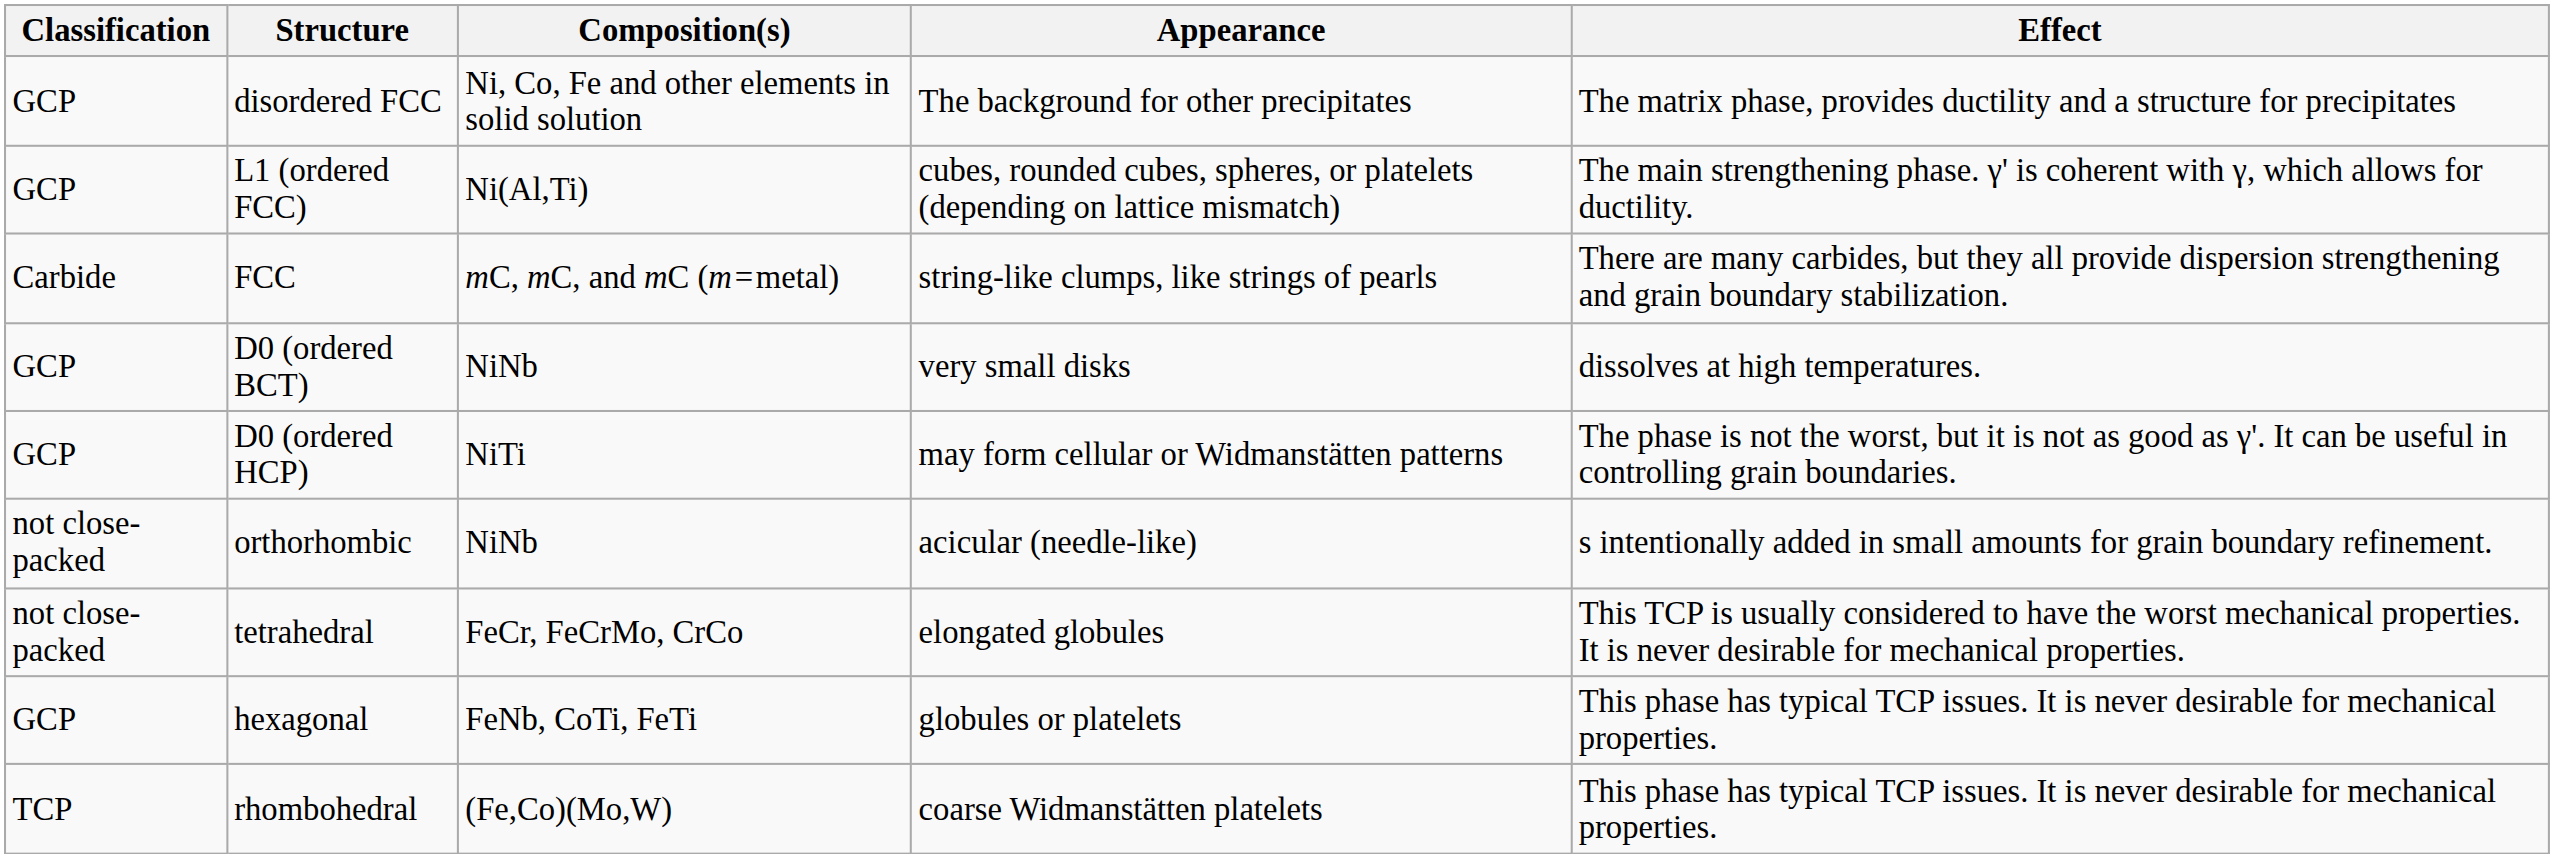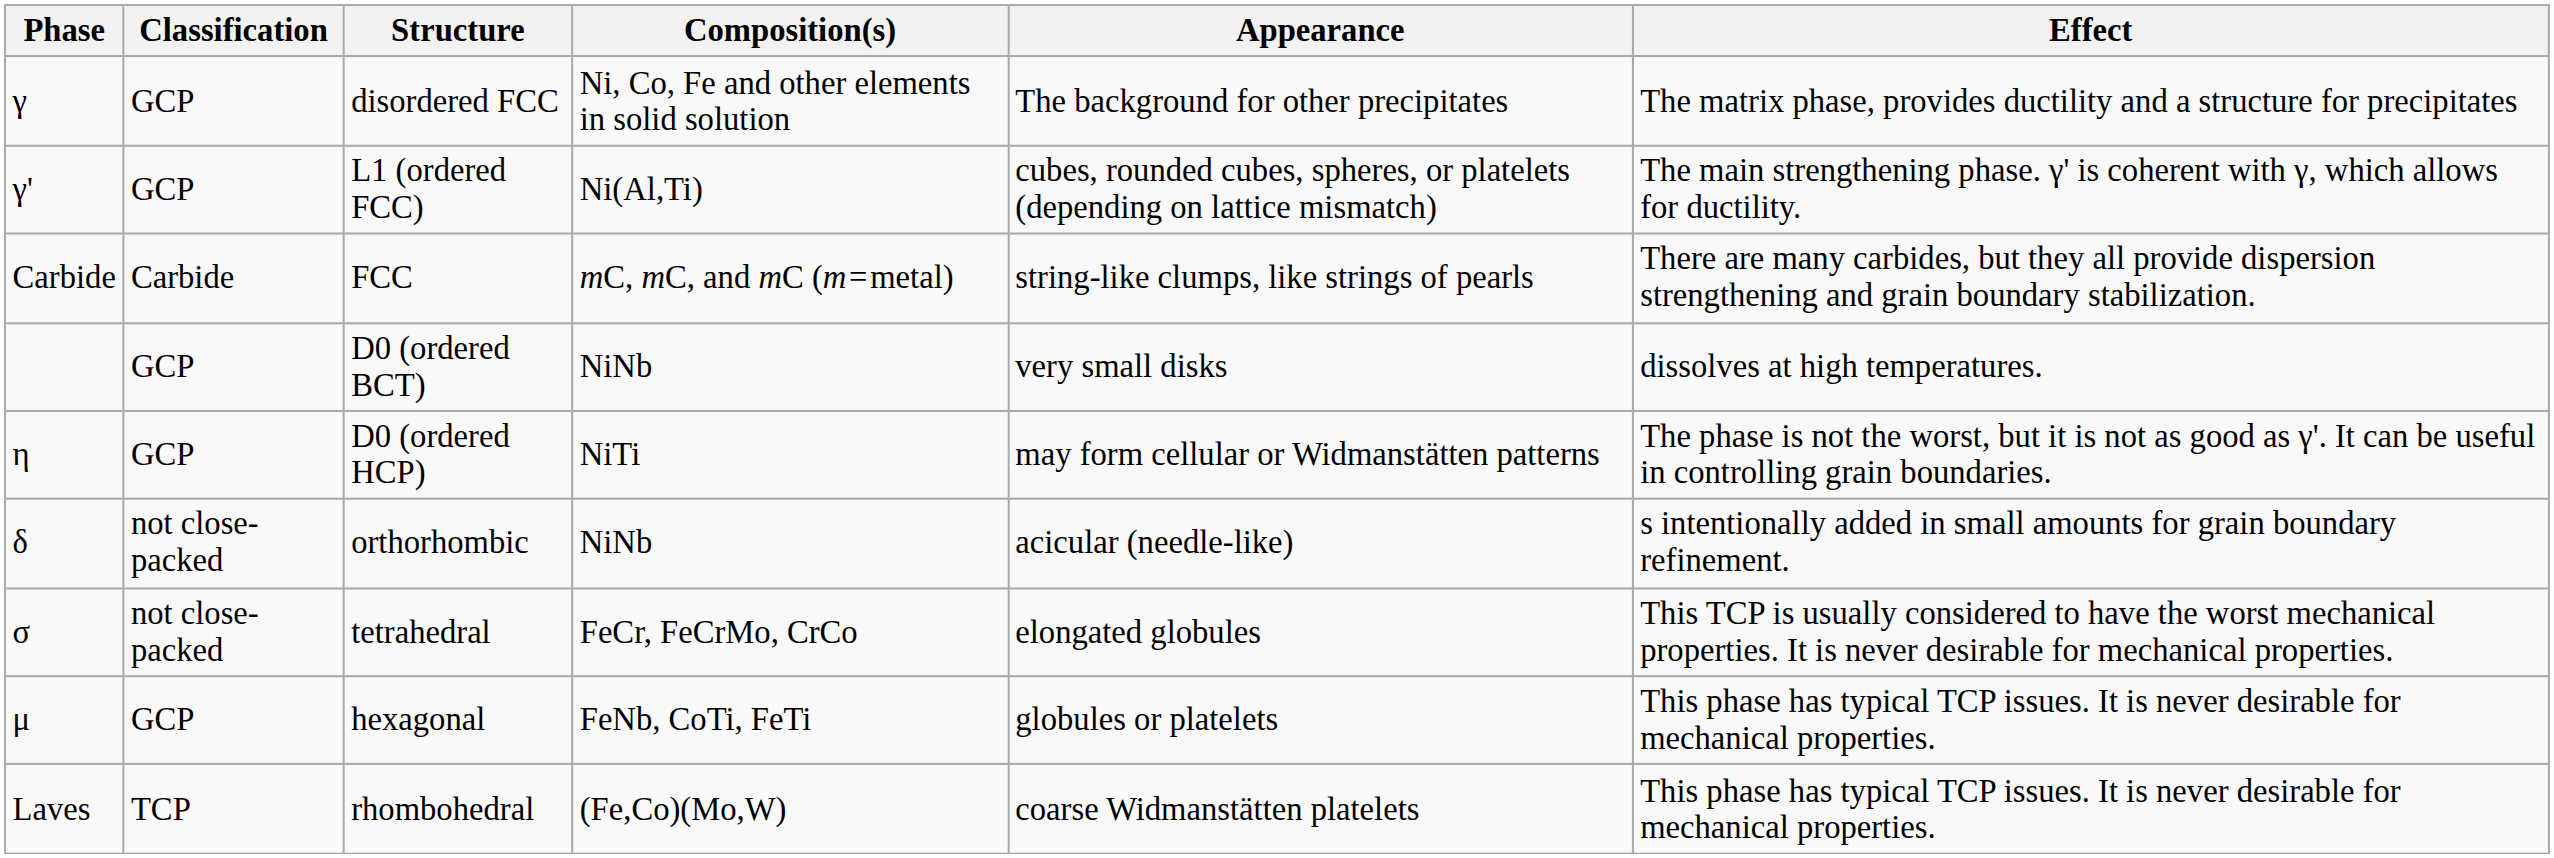+ column: (64, 30)
